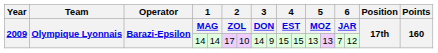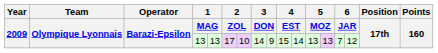(200, 40) 14 -> (200, 40) 13
(215, 40) 14 -> (215, 40) 13
(298, 40) 15 -> (298, 40) 14
